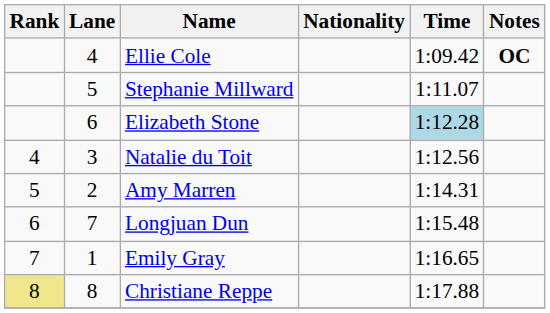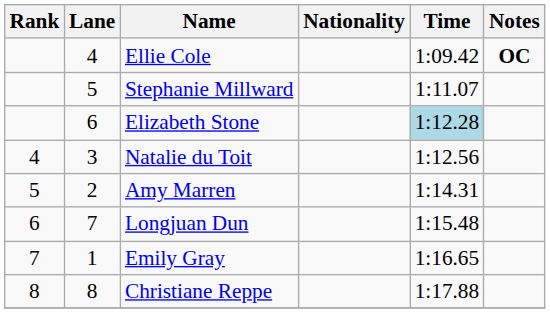(34, 291) khaki background -> (34, 291) no background
